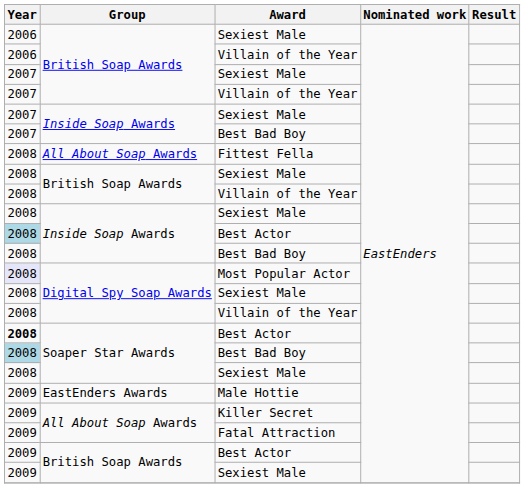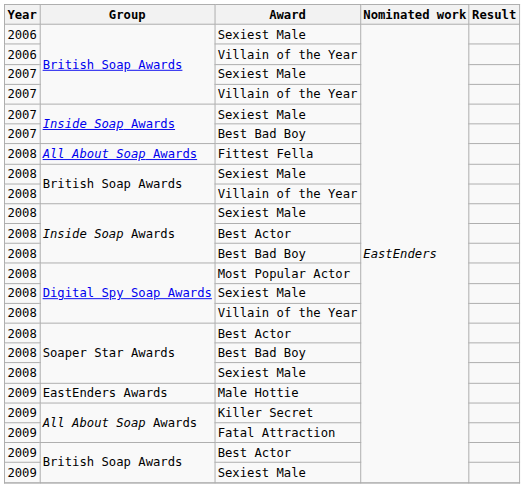(22, 234) lightblue background -> (22, 234) no background
(22, 273) lavender background -> (22, 273) no background
(22, 333) bold -> (22, 333) normal
(22, 353) lightblue background -> (22, 353) no background
